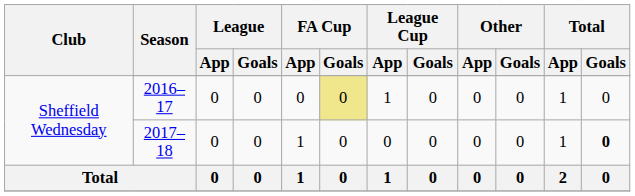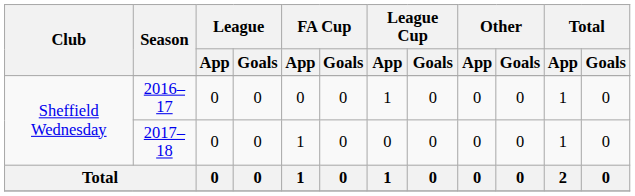(343, 97) khaki background -> (343, 97) no background
(606, 142) bold -> (606, 142) normal
